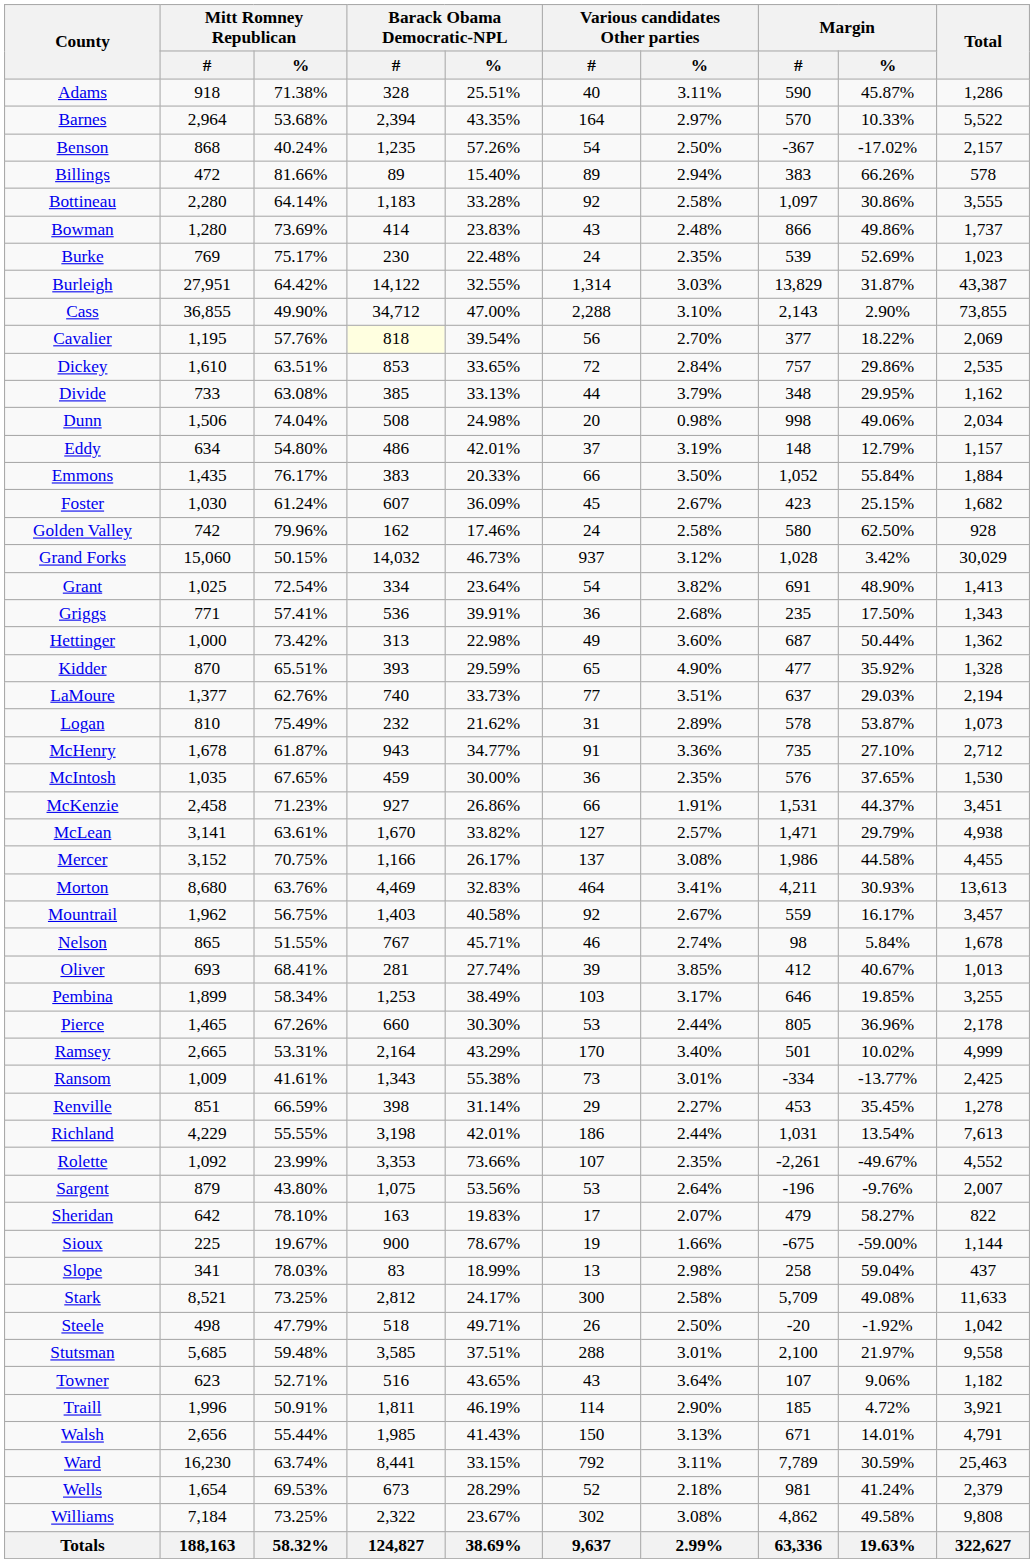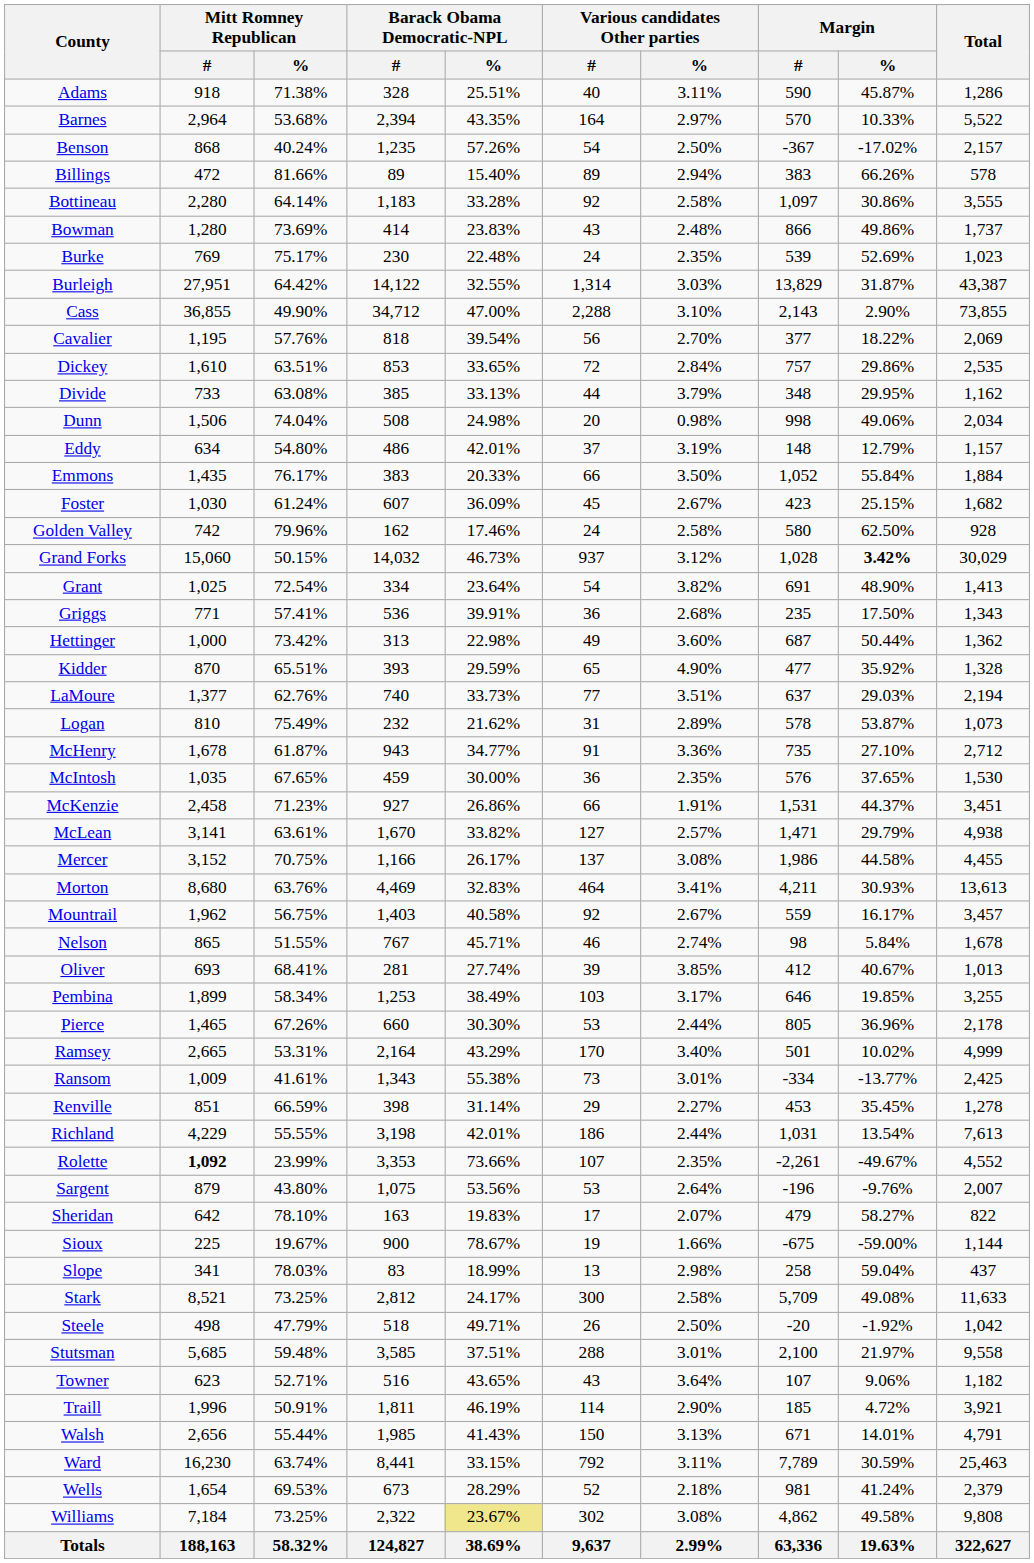(396, 339) lightyellow background -> (396, 339) no background
(888, 558) normal -> (888, 558) bold
(207, 1161) normal -> (207, 1161) bold
(493, 1517) no background -> (493, 1517) khaki background
